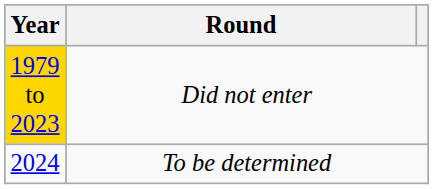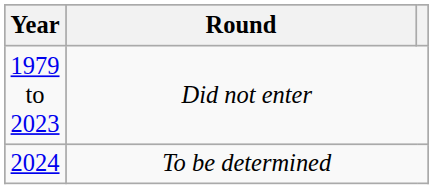(35, 94) gold background -> (35, 94) no background
